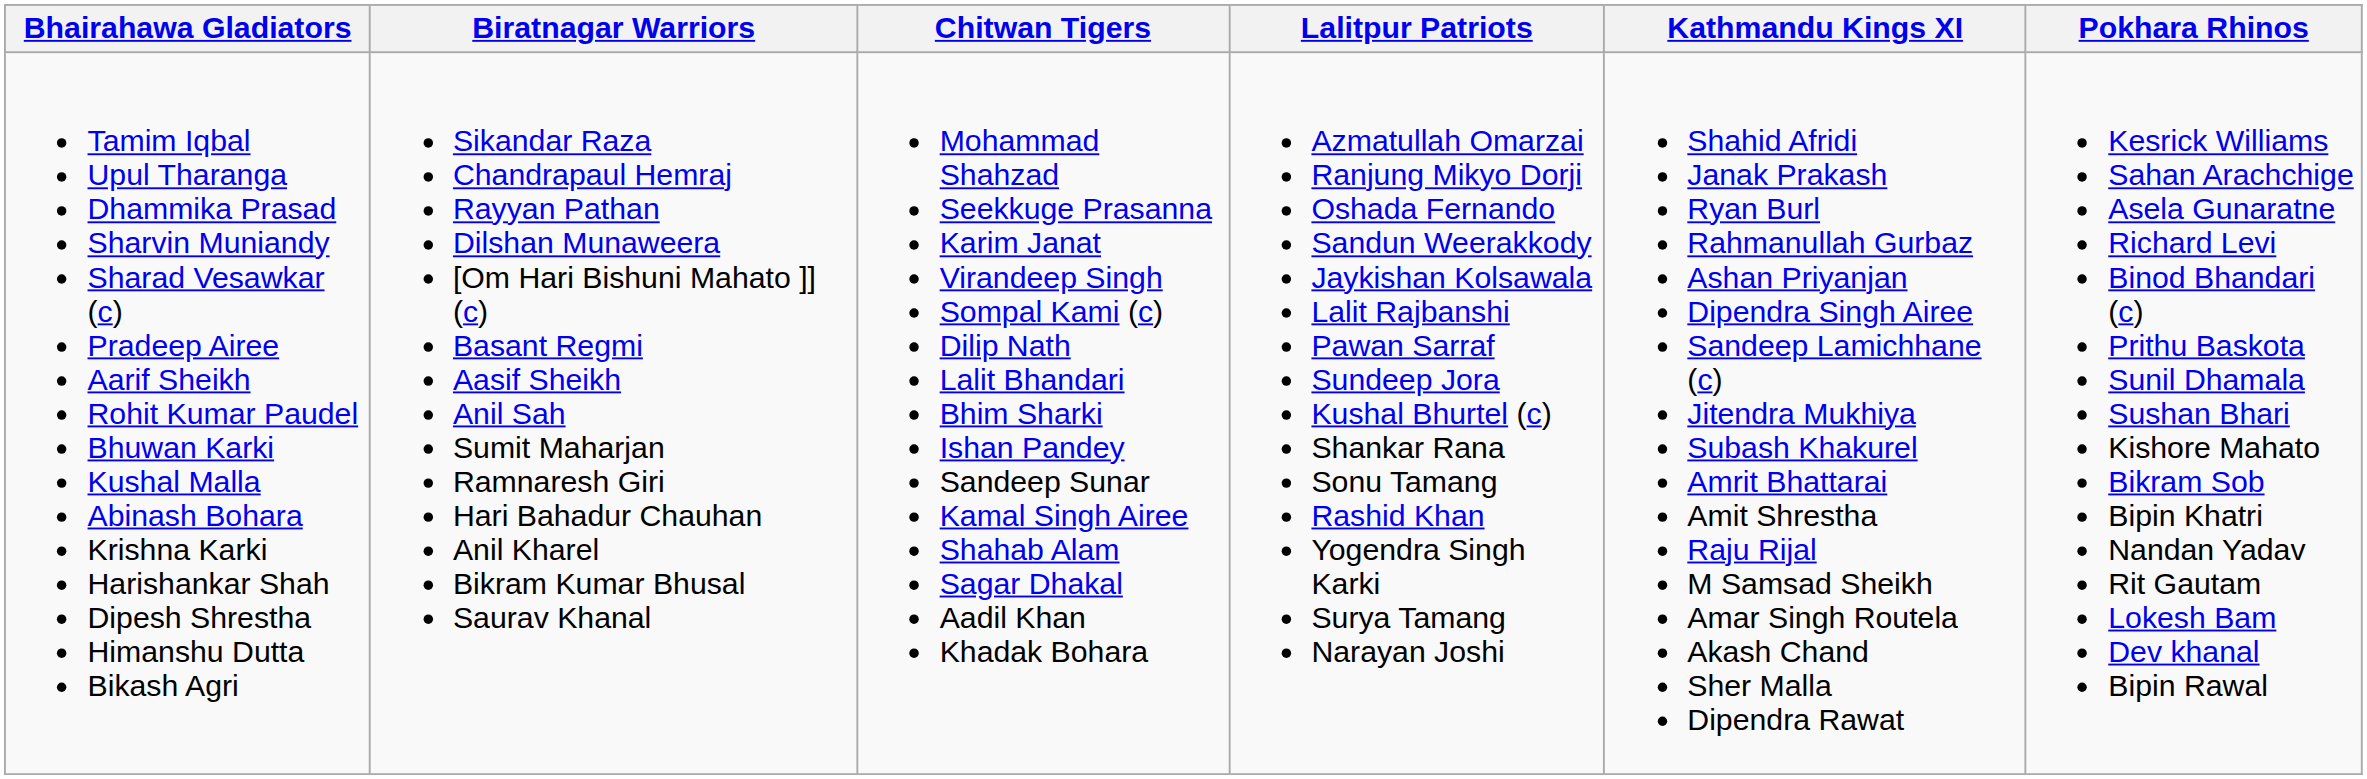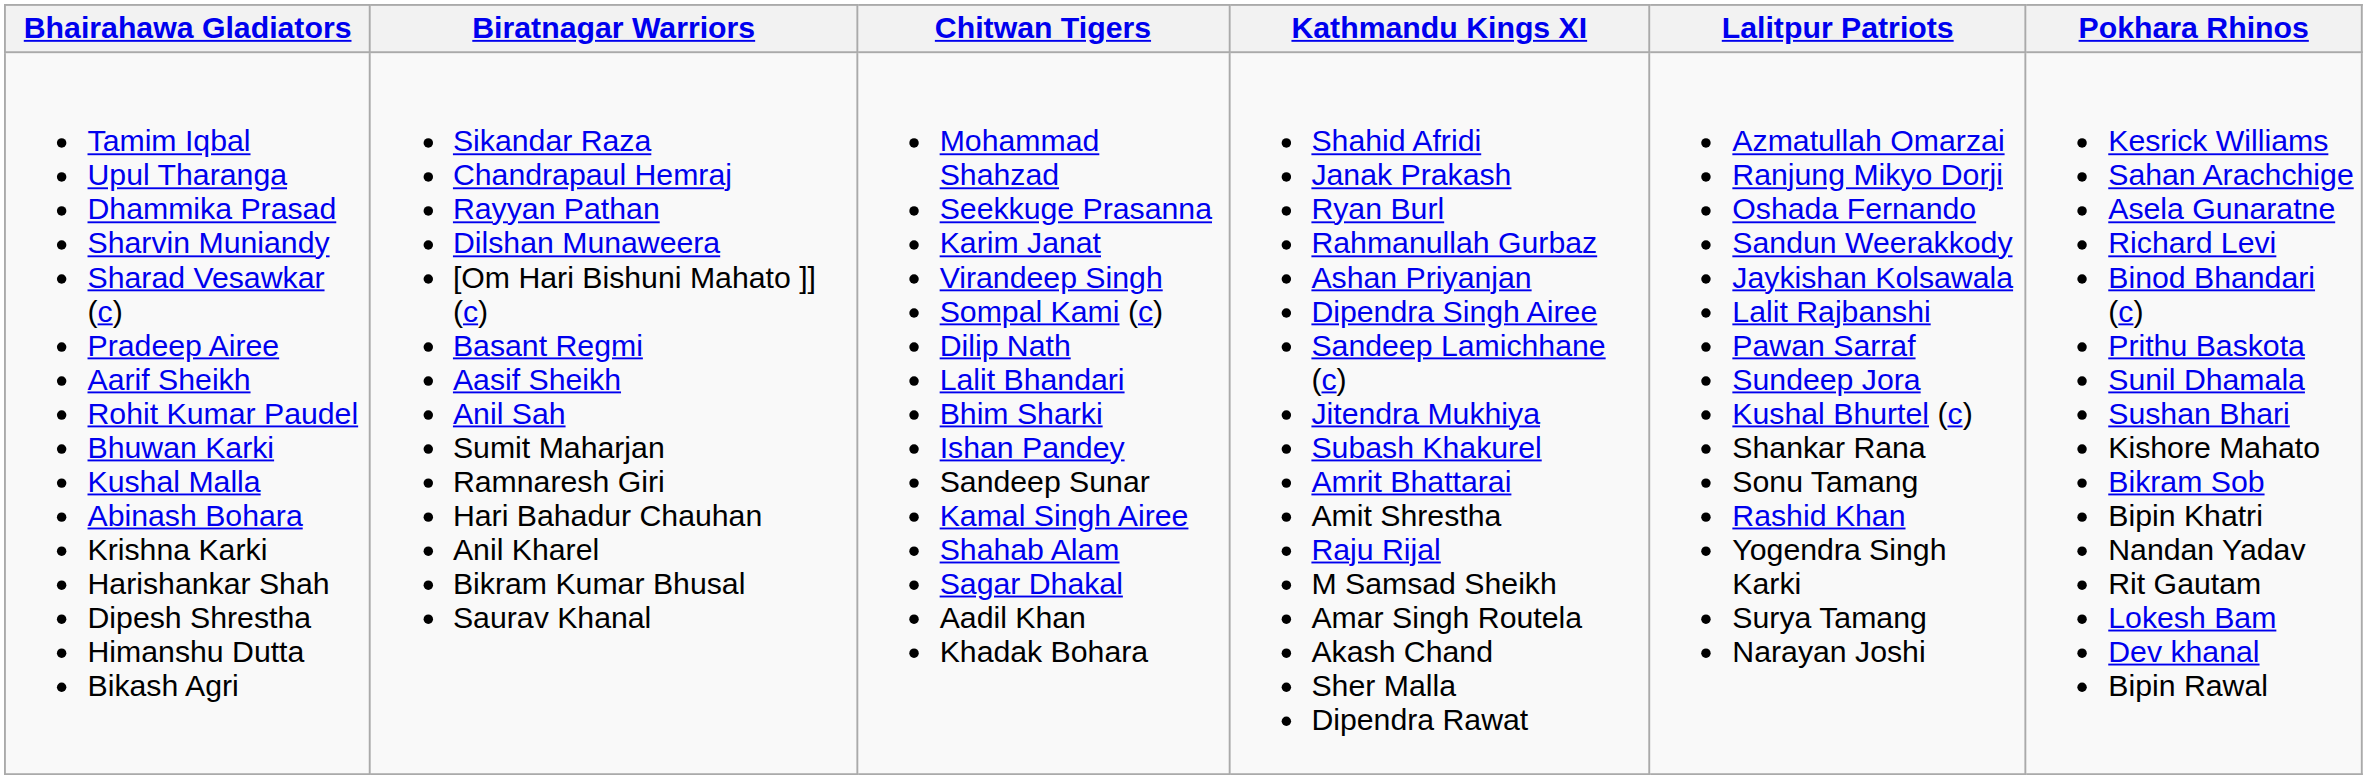columns swapped: (1815, 28) <-> (1417, 28)
